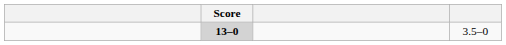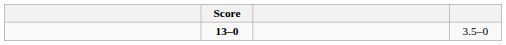(227, 31) lightgrey background -> (227, 31) no background
